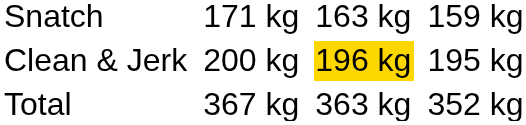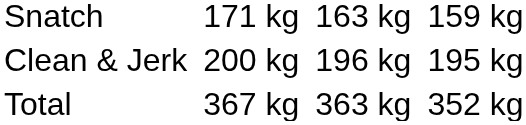(363, 60) gold background -> (363, 60) no background
